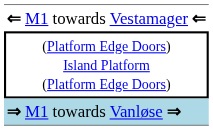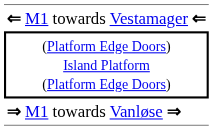(94, 112) lightblue background -> (94, 112) no background
